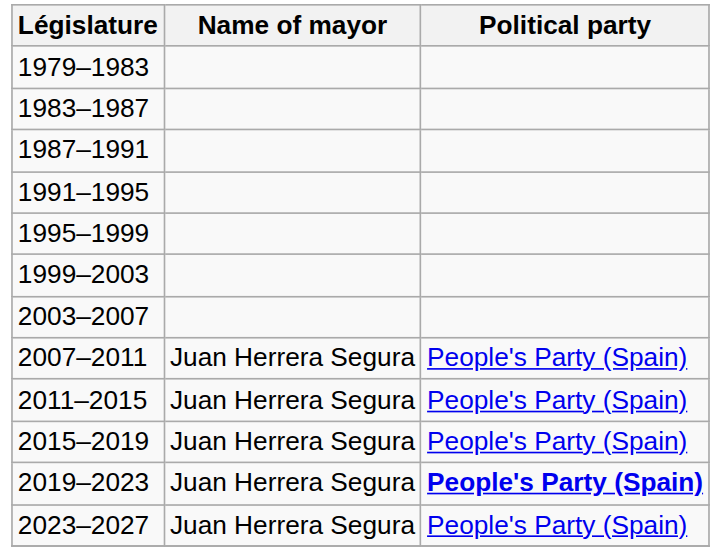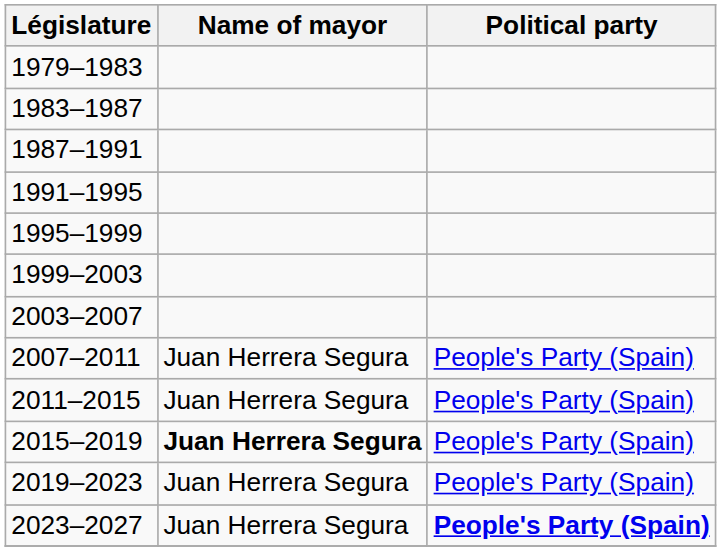(292, 441) normal -> (292, 441) bold
(565, 483) bold -> (564, 483) normal
(557, 524) normal -> (572, 524) bold
